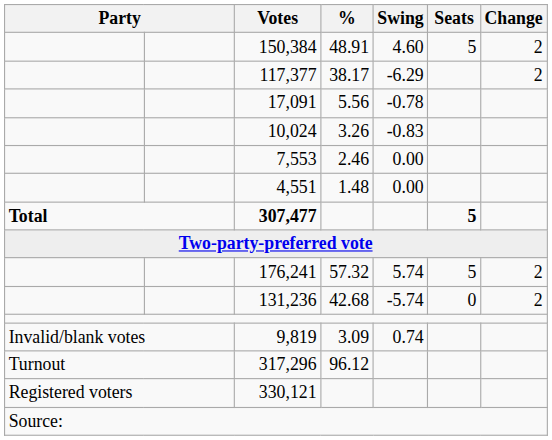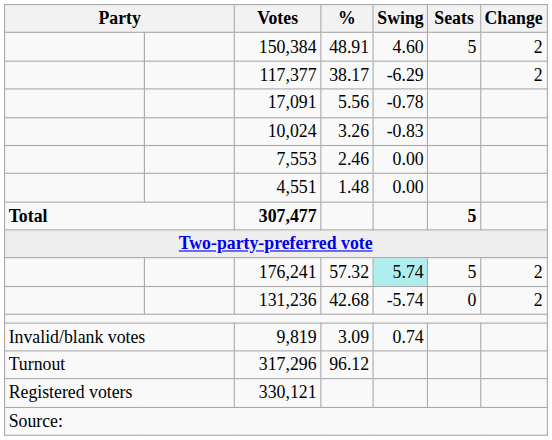(408, 272) no background -> (408, 272) paleturquoise background
